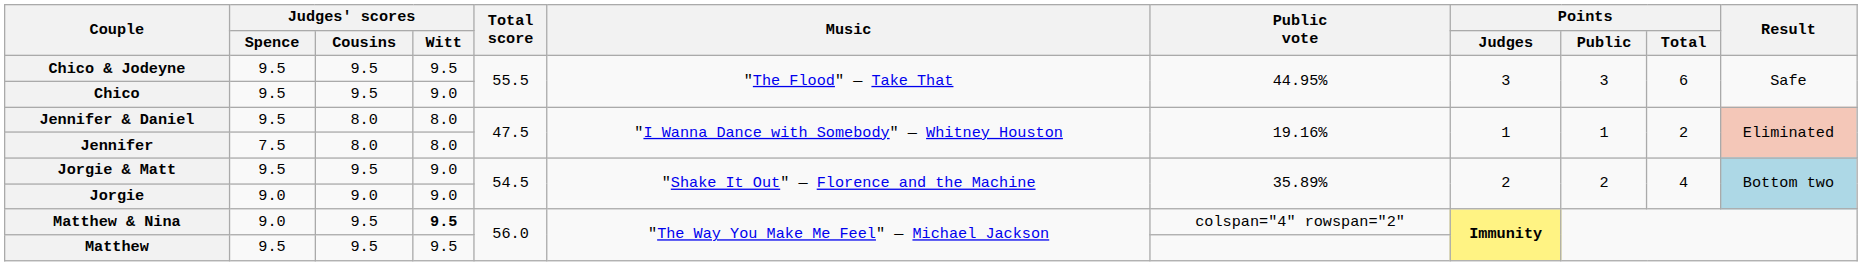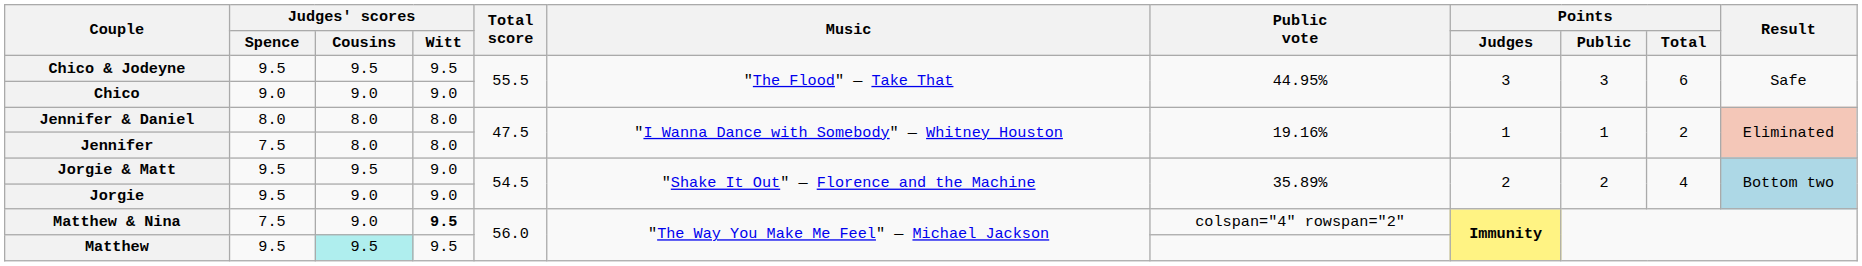(272, 94) 9.5 -> (272, 94) 9.0
(364, 94) 9.5 -> (364, 94) 9.0
(272, 119) 9.5 -> (272, 119) 8.0
(272, 196) 9.0 -> (272, 196) 9.5
(272, 222) 9.0 -> (272, 222) 7.5
(364, 222) 9.5 -> (364, 222) 9.0
(364, 247) no background -> (364, 247) paleturquoise background
